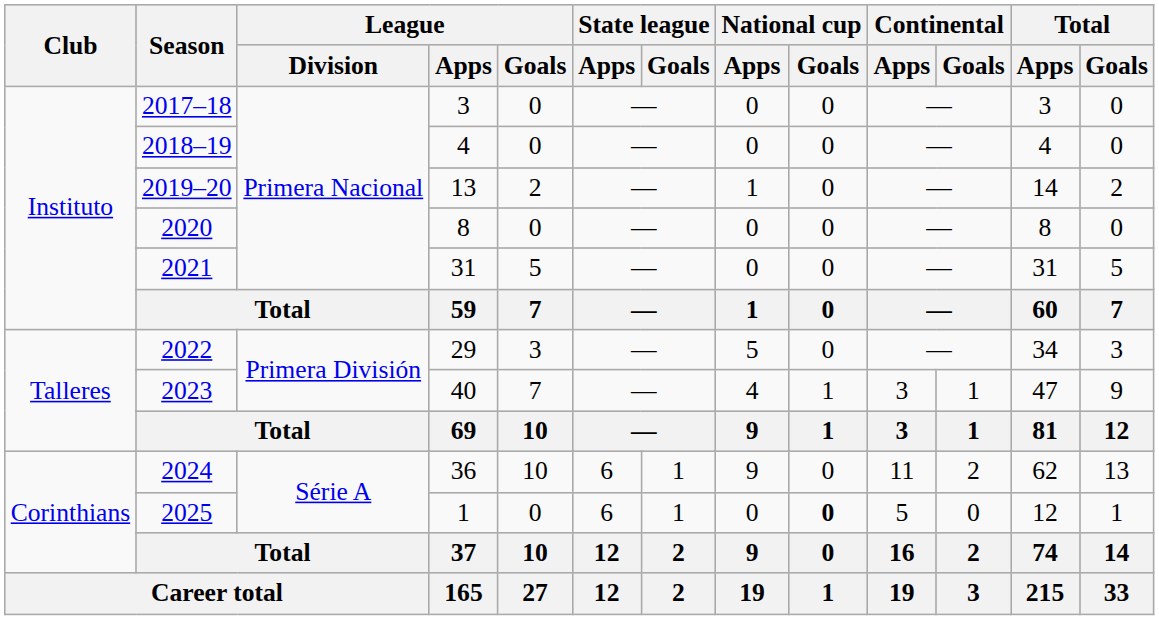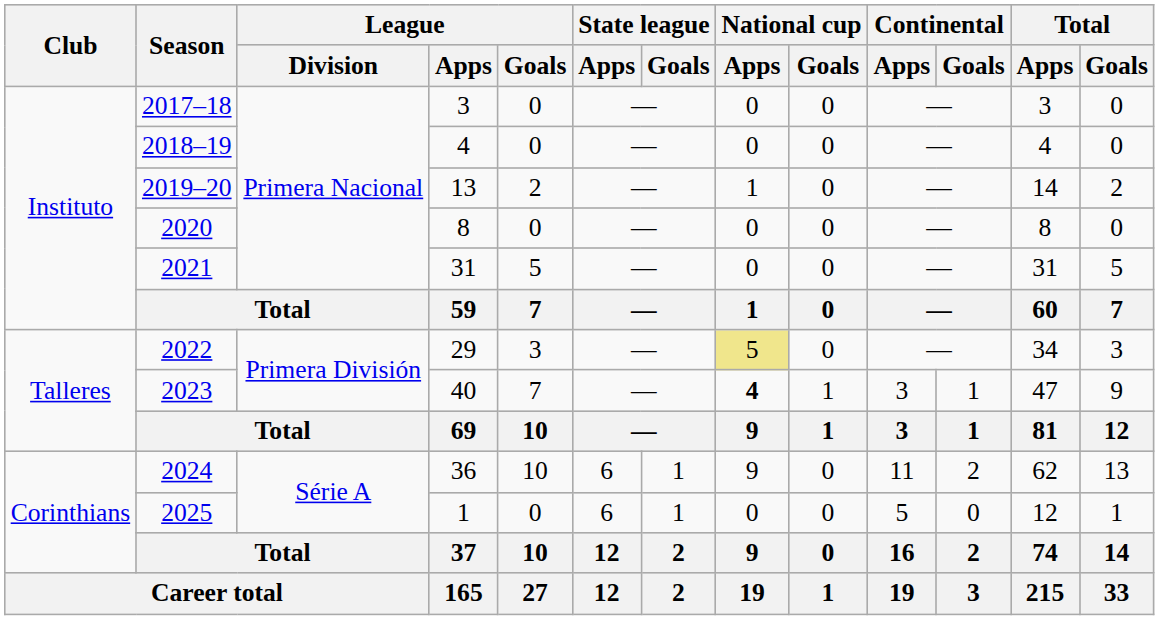(752, 349) no background -> (752, 349) khaki background
(752, 390) normal -> (752, 390) bold
(828, 512) bold -> (828, 512) normal
